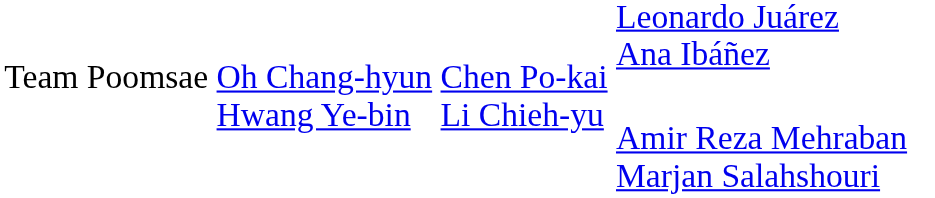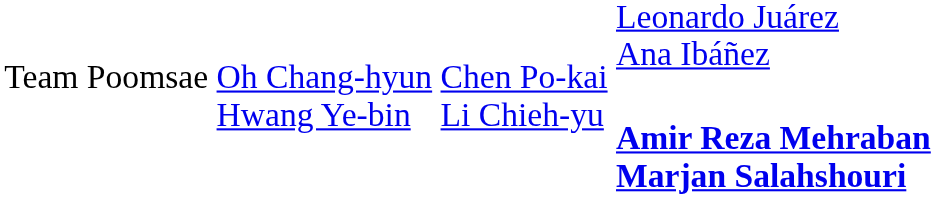(762, 157) normal -> (773, 157) bold
